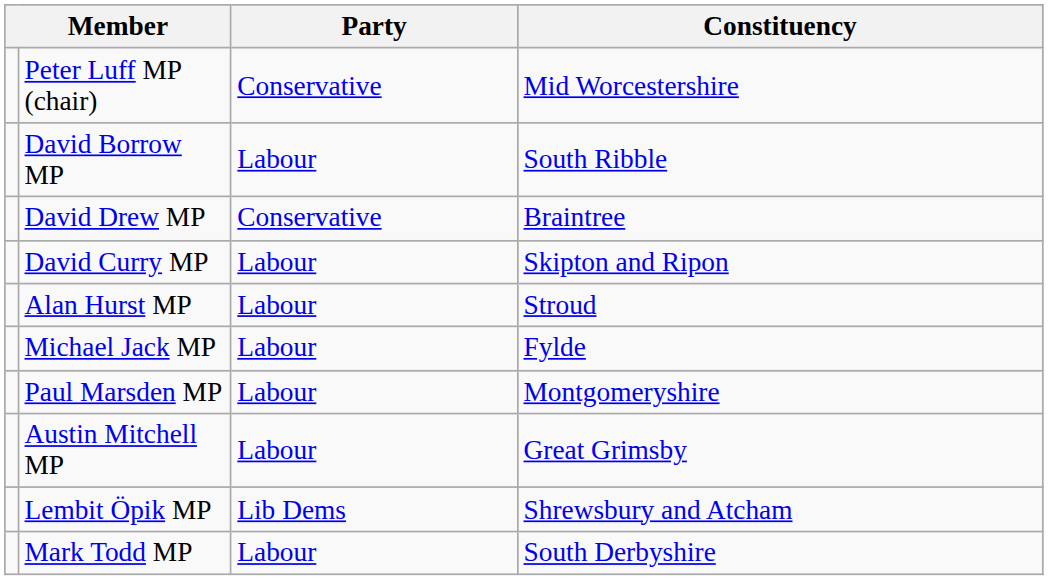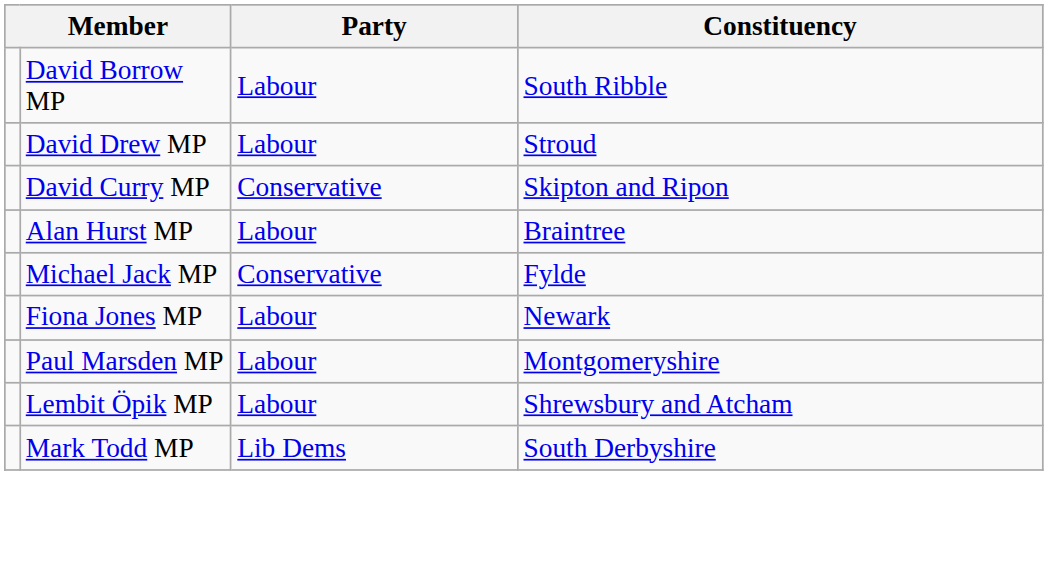- row: (103, 84)
(309, 217) Conservative -> (277, 143) Labour
(574, 217) Braintree -> (560, 143) Stroud
(277, 261) Labour -> (309, 187) Conservative
(560, 304) Stroud -> (574, 230) Braintree
(277, 348) Labour -> (309, 273) Conservative
+ row: (114, 317)
- row: (111, 450)
(292, 509) Lib Dems -> (277, 404) Labour
(277, 552) Labour -> (292, 447) Lib Dems
